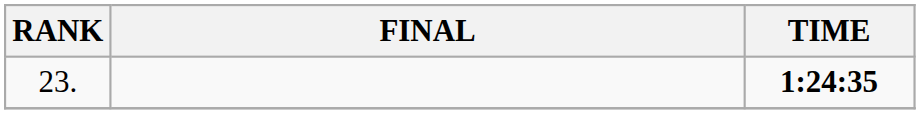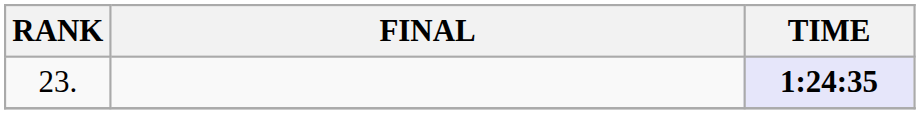(829, 81) no background -> (829, 81) lavender background
